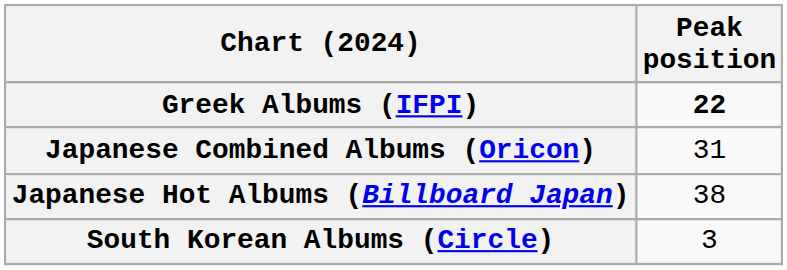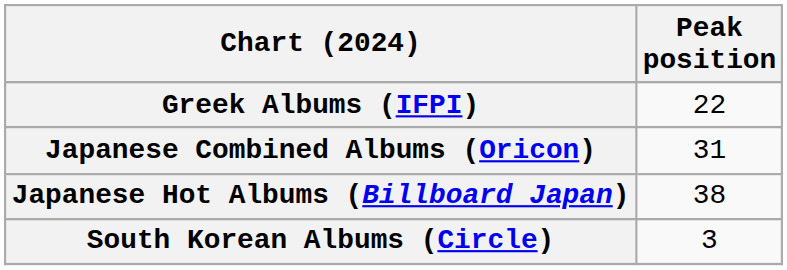(709, 105) bold -> (709, 105) normal
